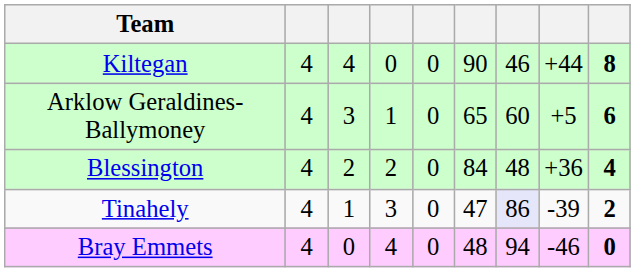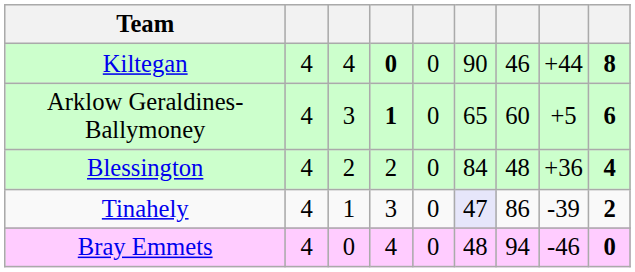(391, 63) normal -> (391, 63) bold
(391, 116) normal -> (391, 116) bold
(475, 208) no background -> (475, 208) lavender background
(517, 208) lavender background -> (517, 208) no background
